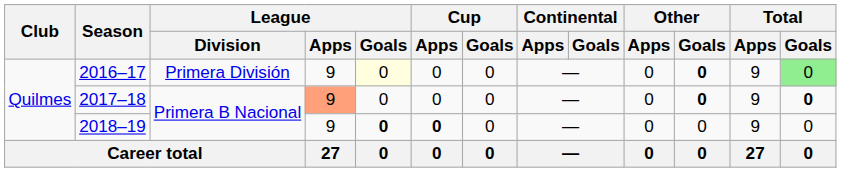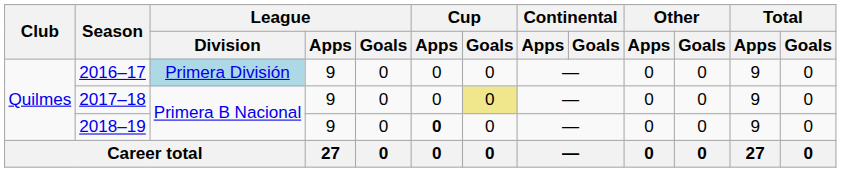(227, 72) no background -> (227, 72) lightblue background
(384, 72) lightyellow background -> (384, 72) no background
(702, 72) bold -> (702, 72) normal
(808, 72) lightgreen background -> (808, 72) no background
(330, 99) lightsalmon background -> (330, 99) no background
(490, 99) no background -> (490, 99) khaki background
(702, 99) bold -> (702, 99) normal
(808, 99) bold -> (808, 99) normal
(384, 126) bold -> (384, 126) normal
